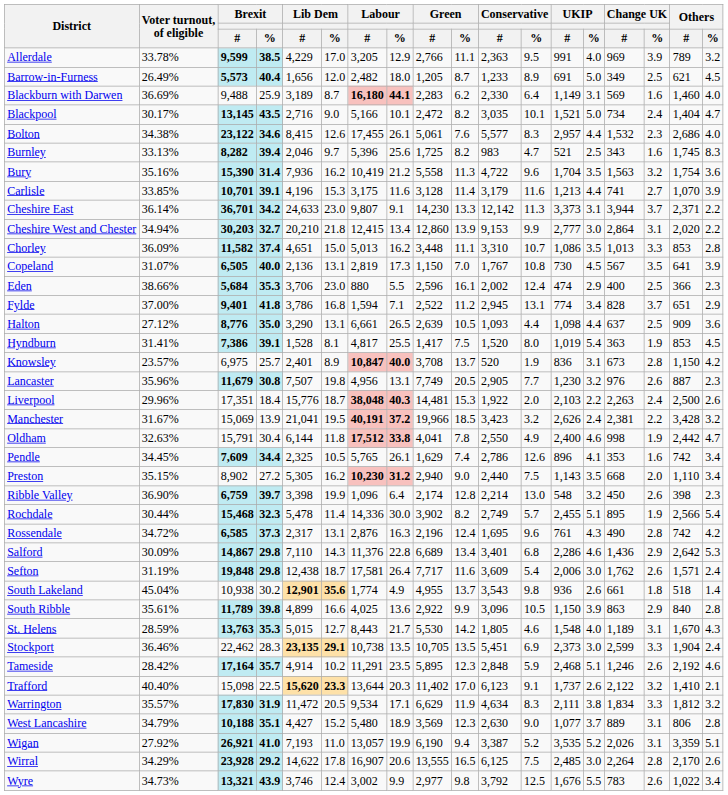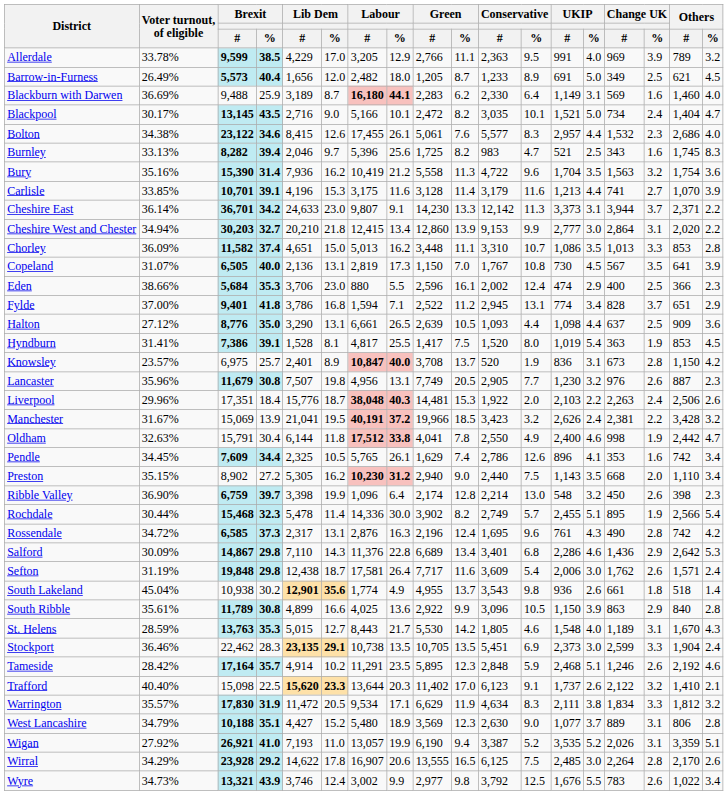(686, 400) 2,500 -> (686, 400) 2,506
(270, 609) 39.8 -> (270, 609) 30.8
